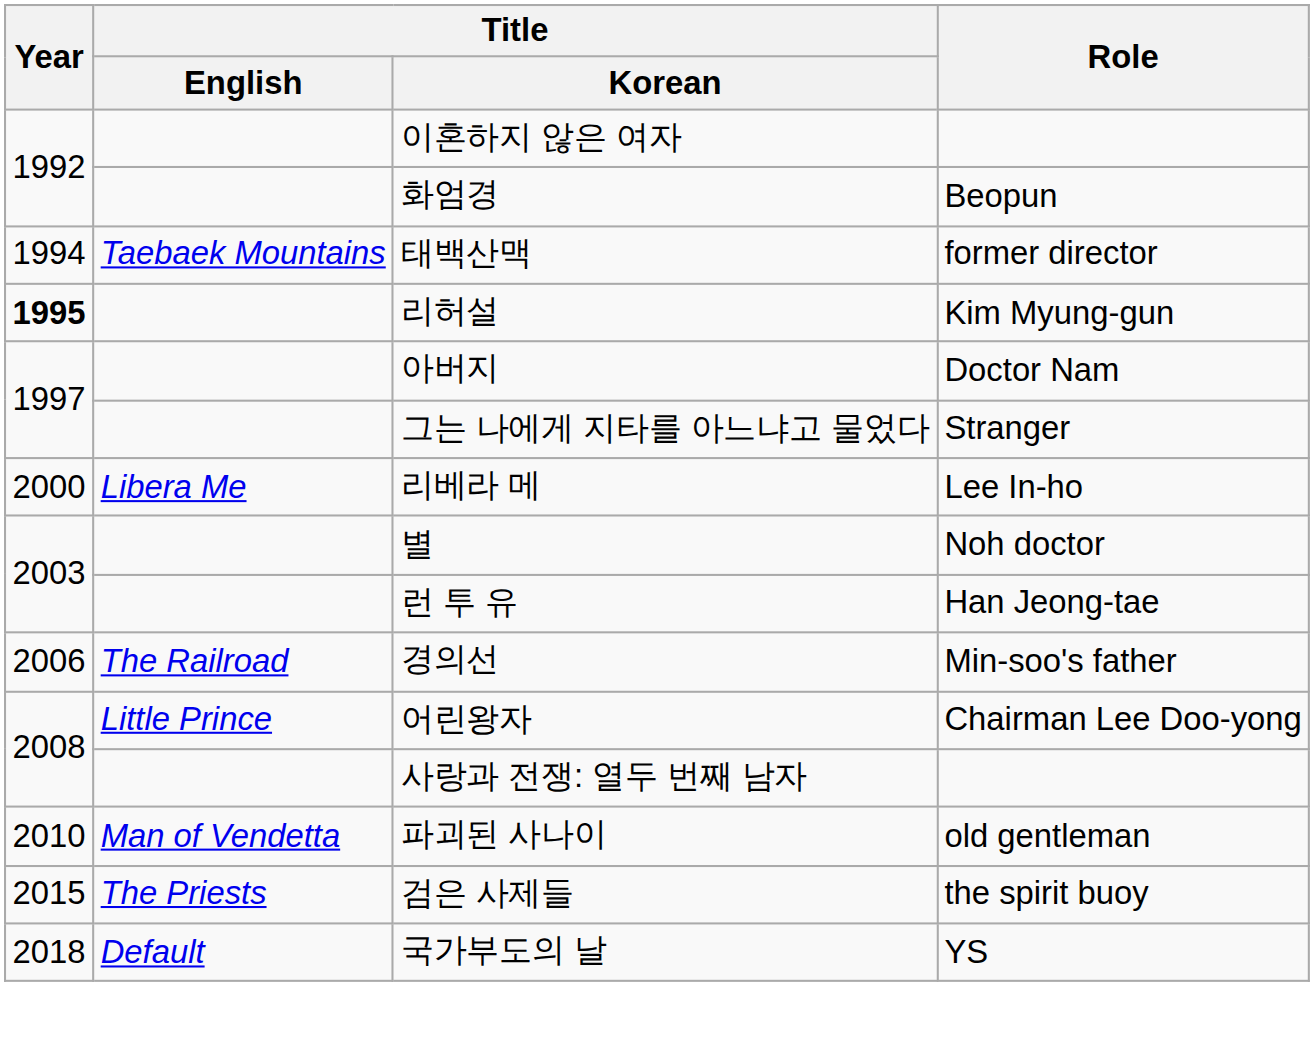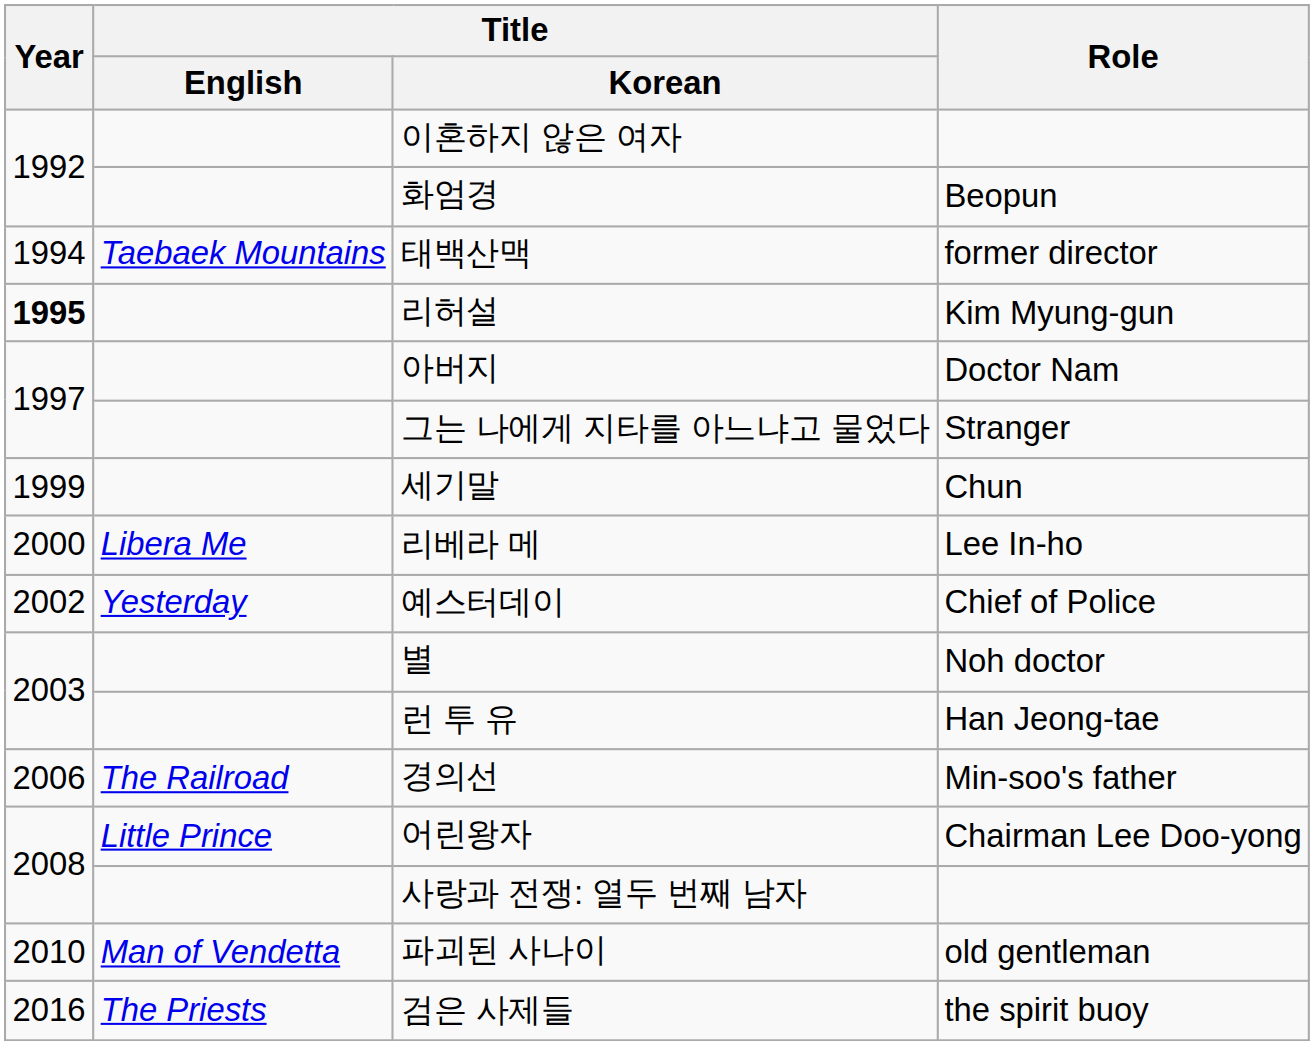+ row: (450, 485)
+ row: (483, 601)
(49, 893) 2015 -> (49, 1010) 2016
- row: (504, 950)
